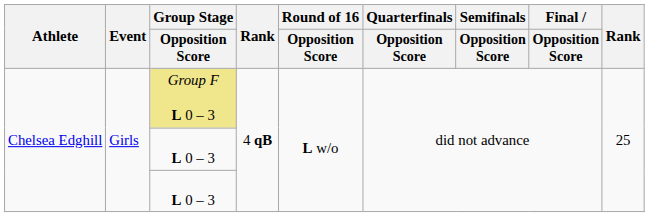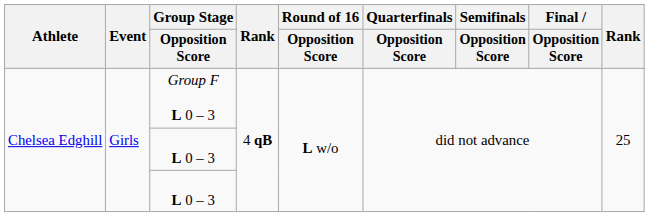(193, 98) khaki background -> (193, 98) no background
